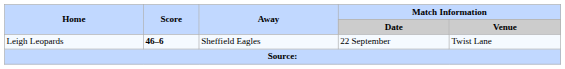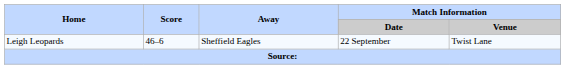(155, 42) bold -> (155, 42) normal
